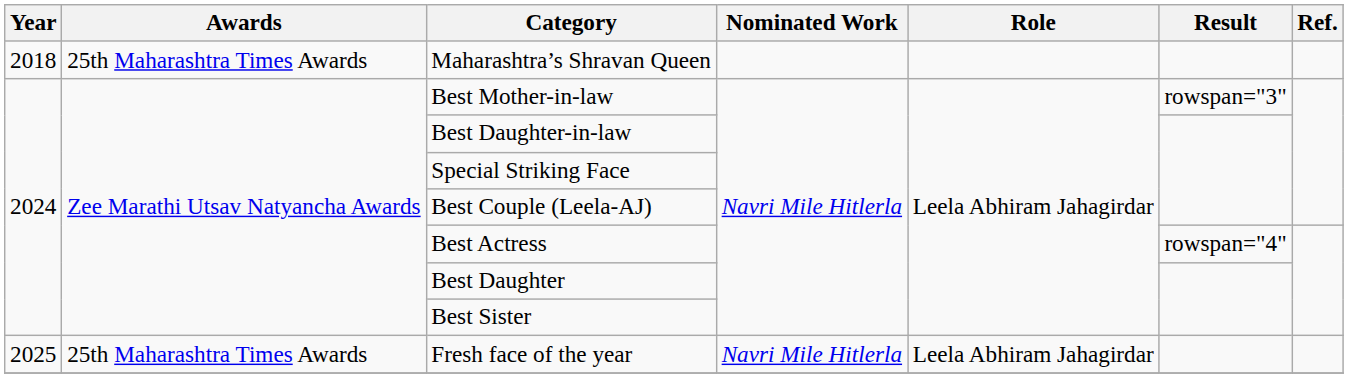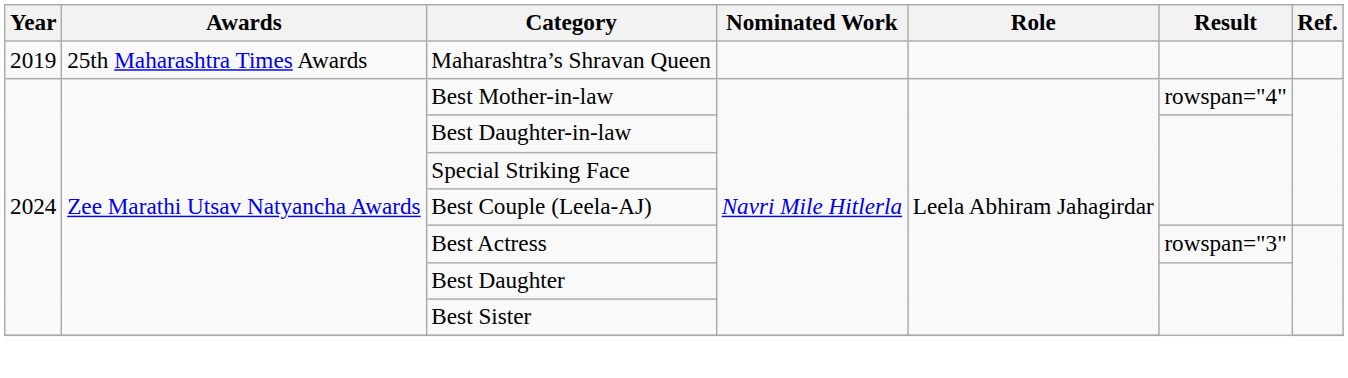(33, 59) 2018 -> (33, 59) 2019
(1226, 96) rowspan="3" -> (1226, 96) rowspan="4"
(1226, 243) rowspan="4" -> (1226, 243) rowspan="3"
- row: (532, 354)
